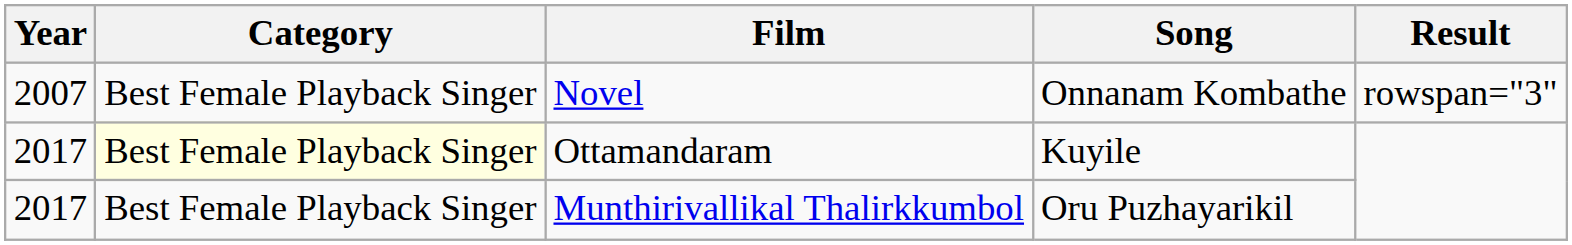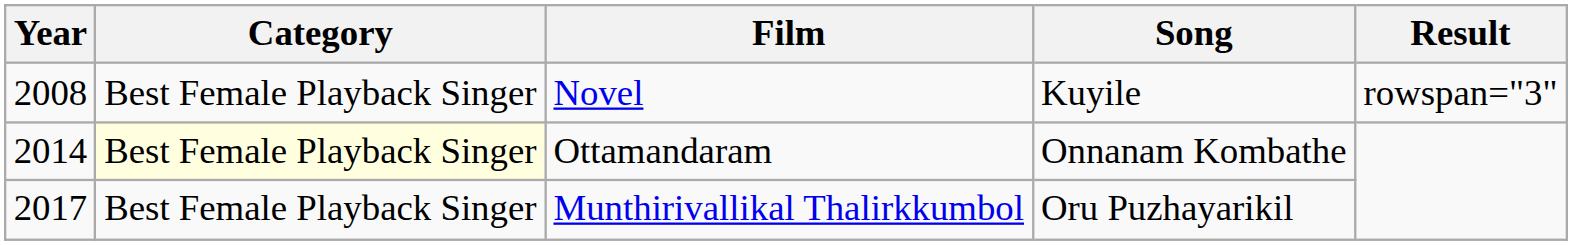(50, 92) 2007 -> (50, 92) 2008
(1194, 92) Onnanam Kombathe -> (1091, 92) Kuyile
(50, 150) 2017 -> (50, 150) 2014
(1091, 150) Kuyile -> (1194, 150) Onnanam Kombathe
